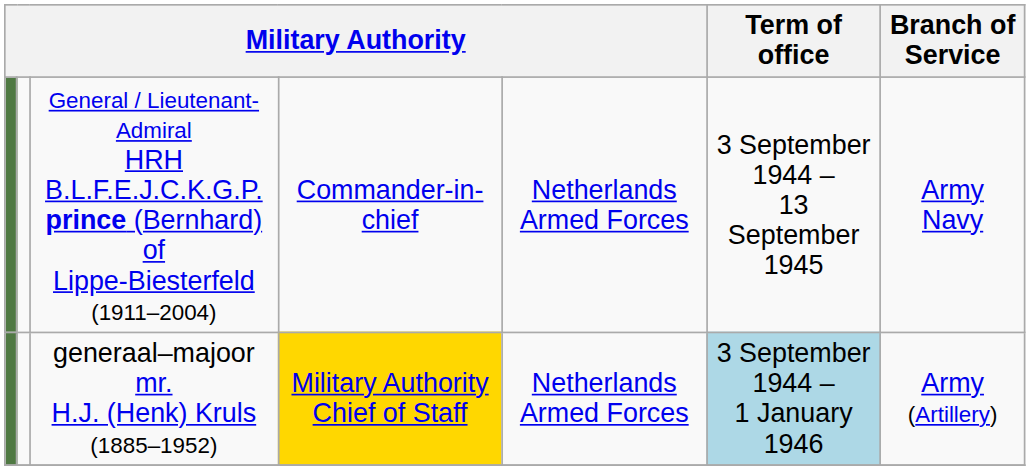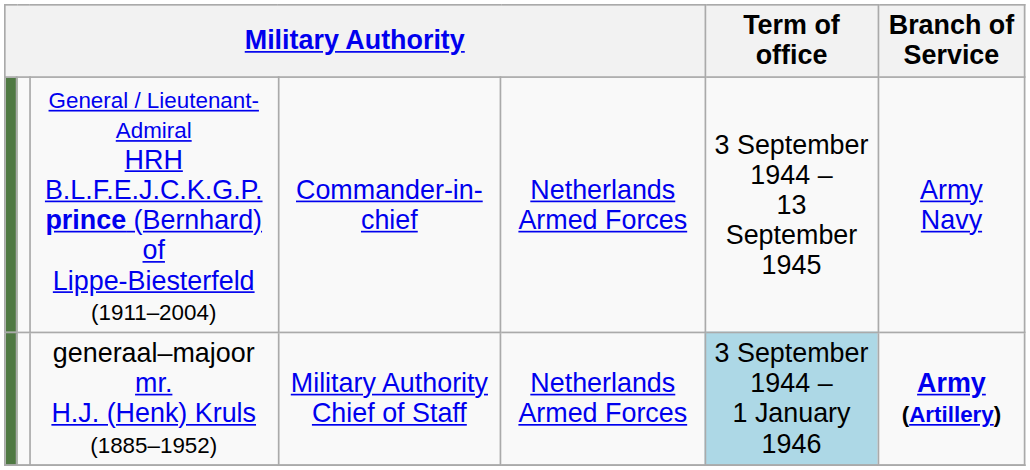(390, 398) gold background -> (389, 398) no background
(953, 398) normal -> (951, 398) bold
